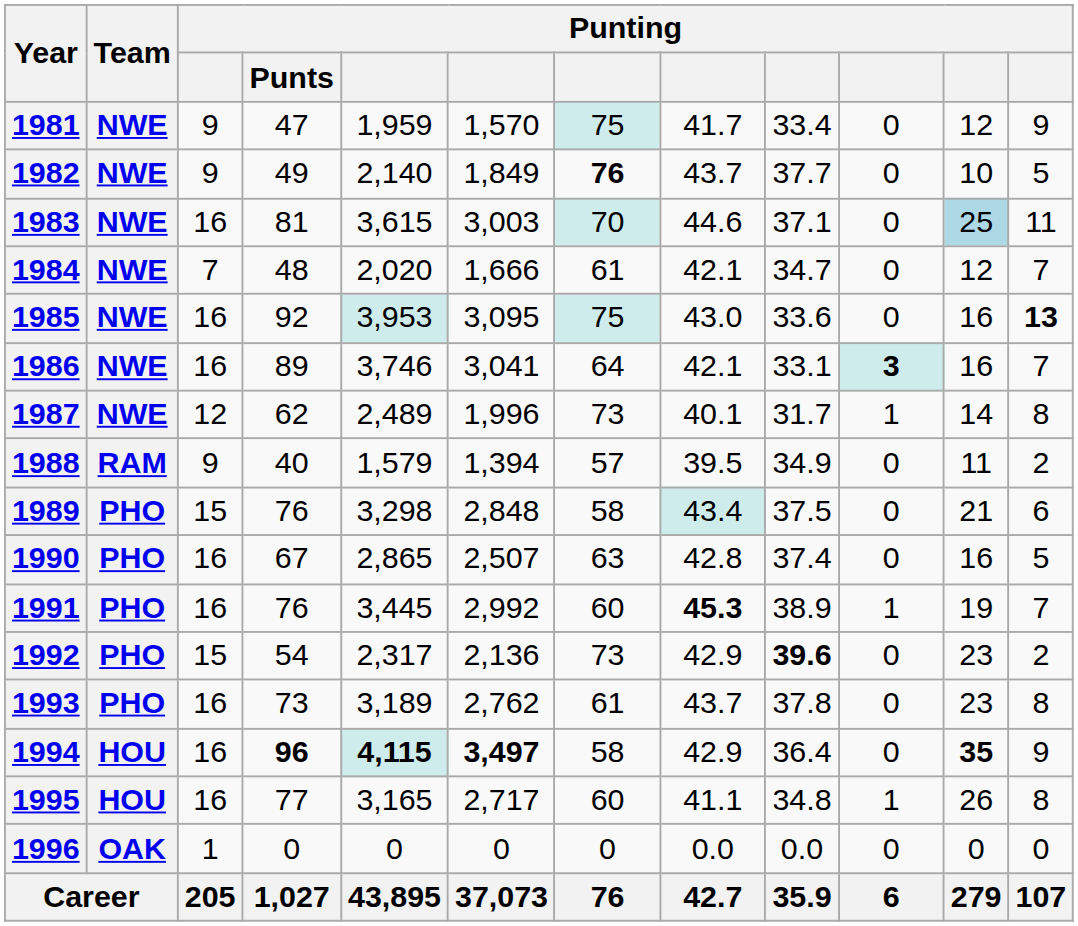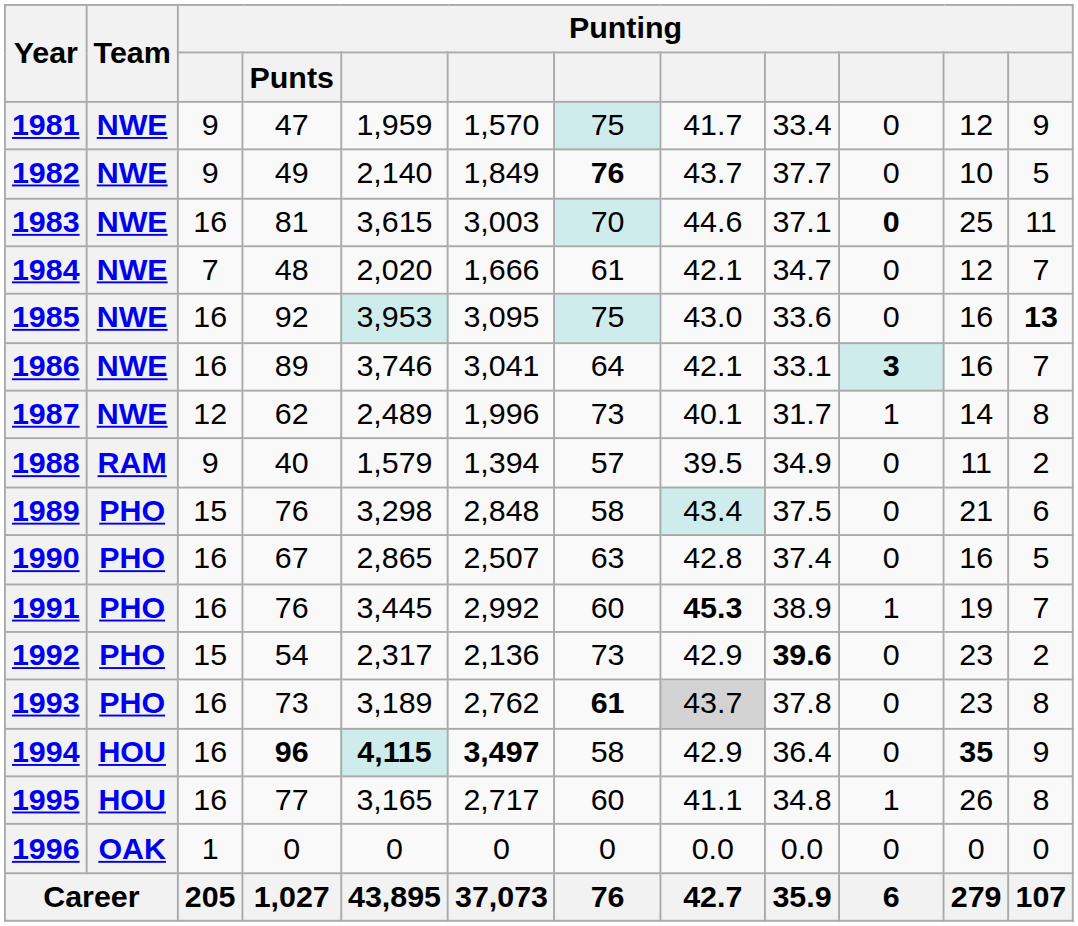(891, 221) normal -> (891, 221) bold
(976, 221) lightblue background -> (976, 221) no background
(608, 703) normal -> (608, 703) bold
(713, 703) no background -> (713, 703) lightgrey background
